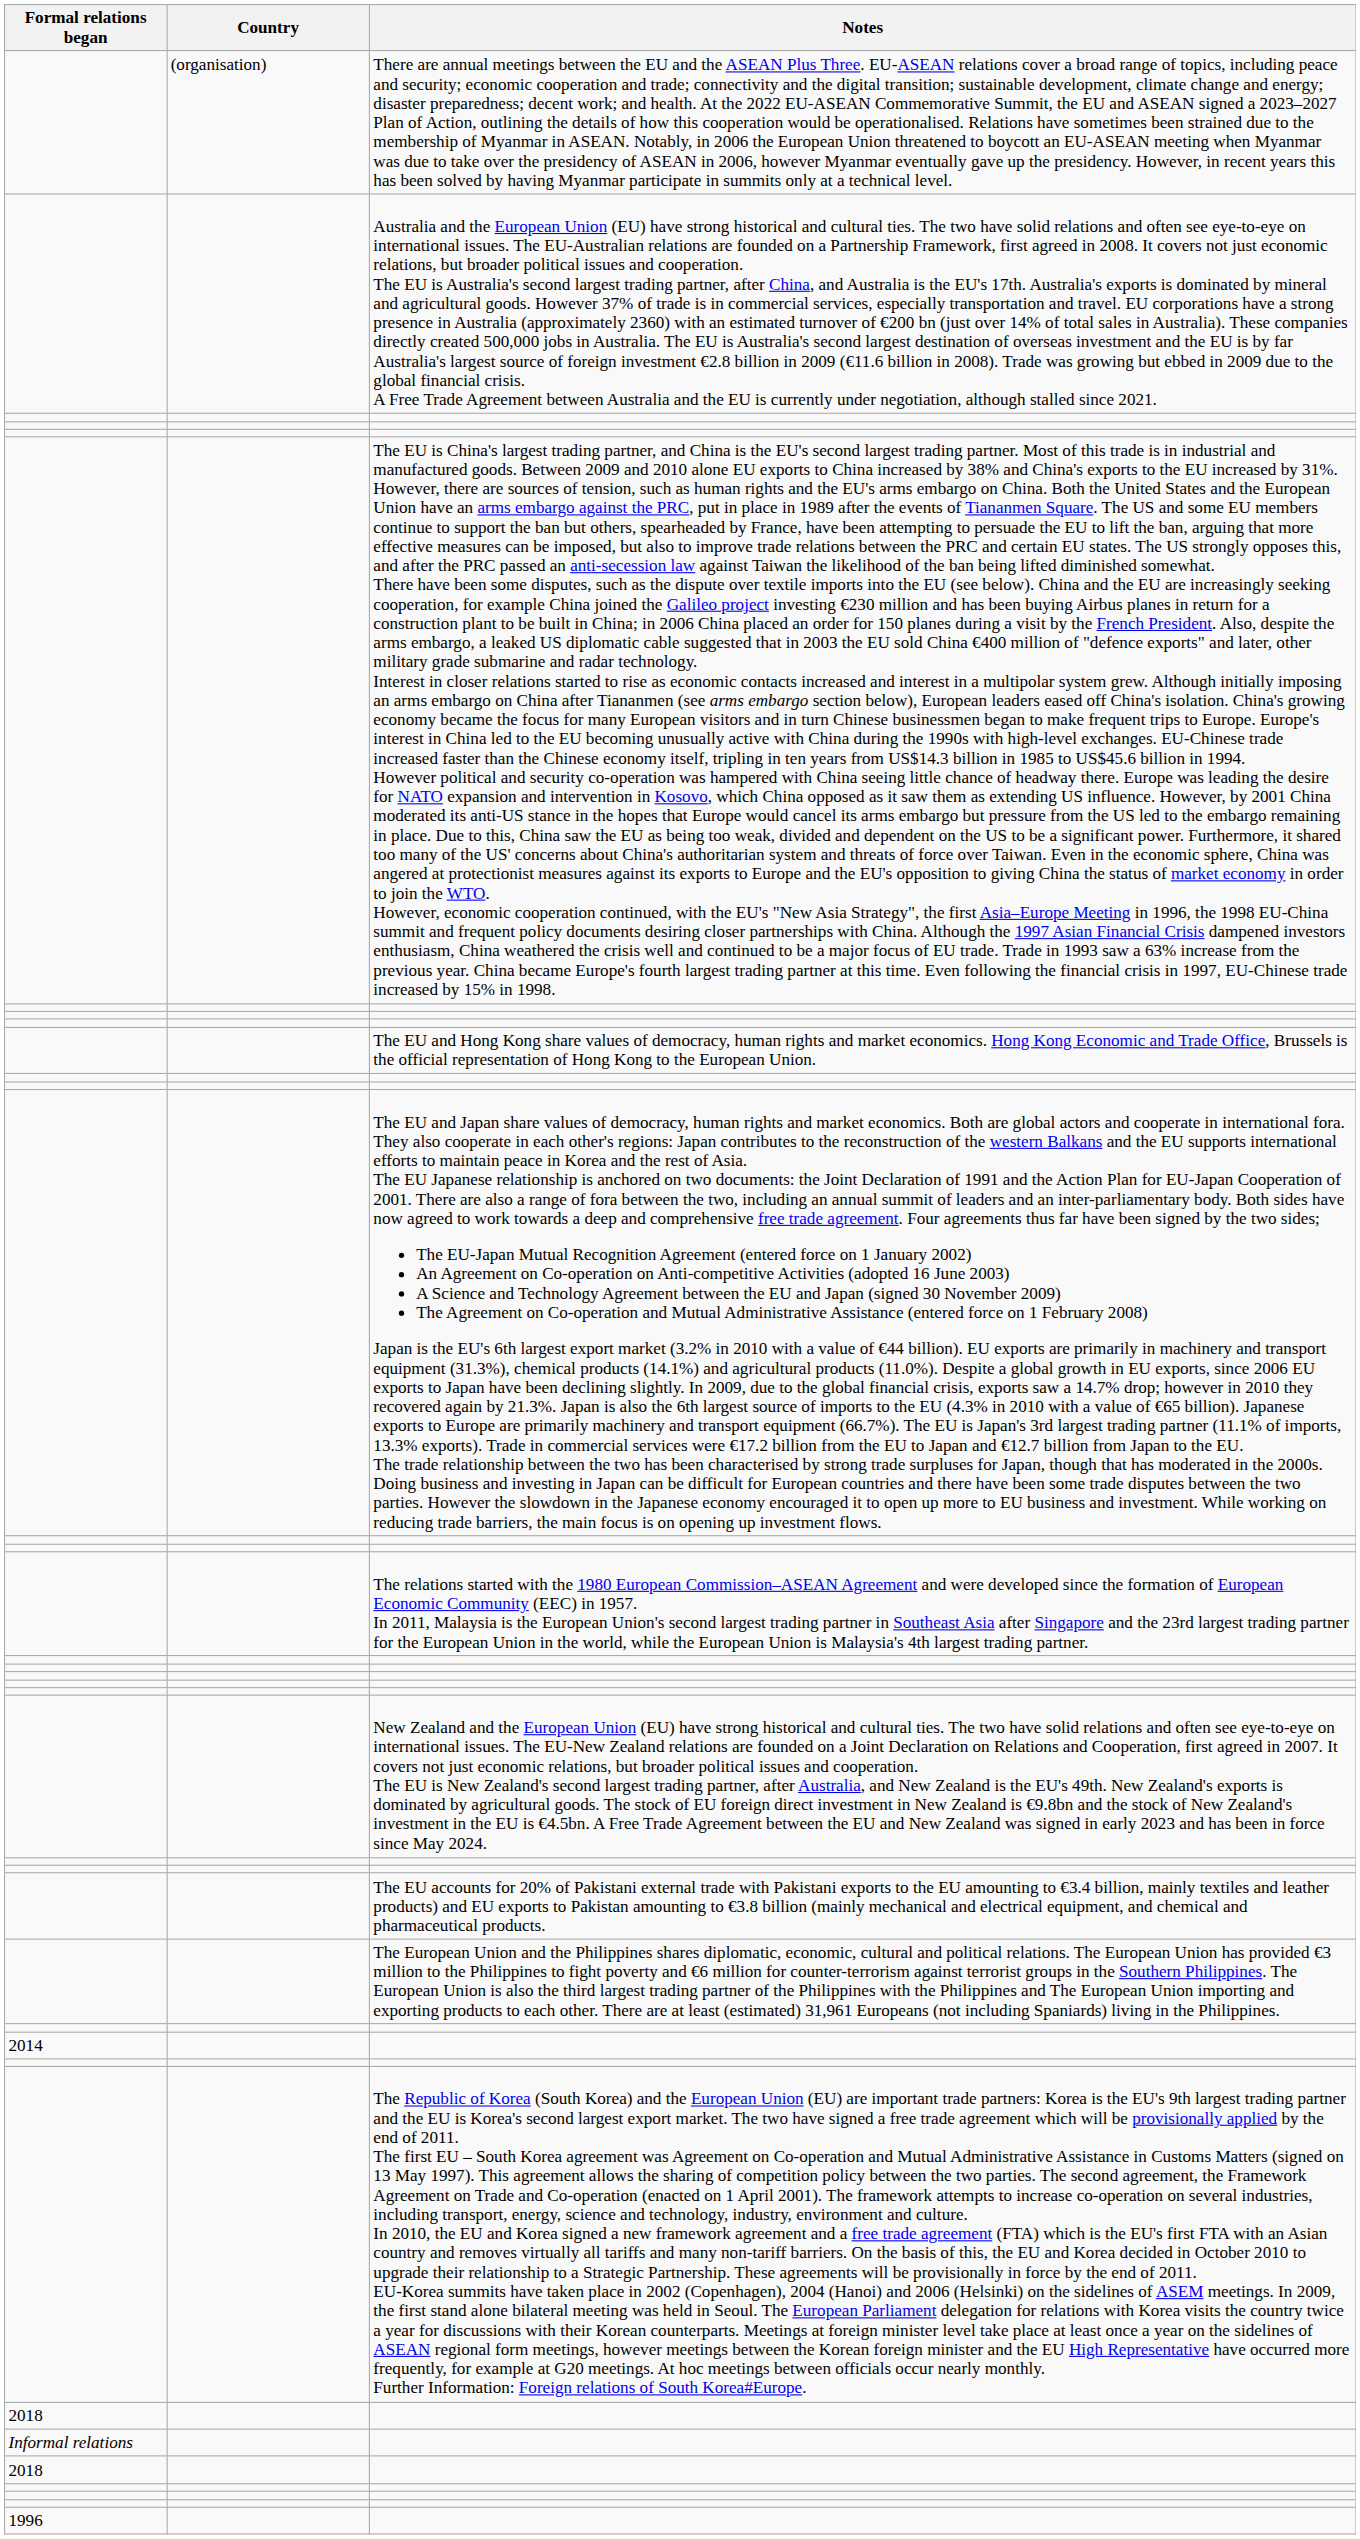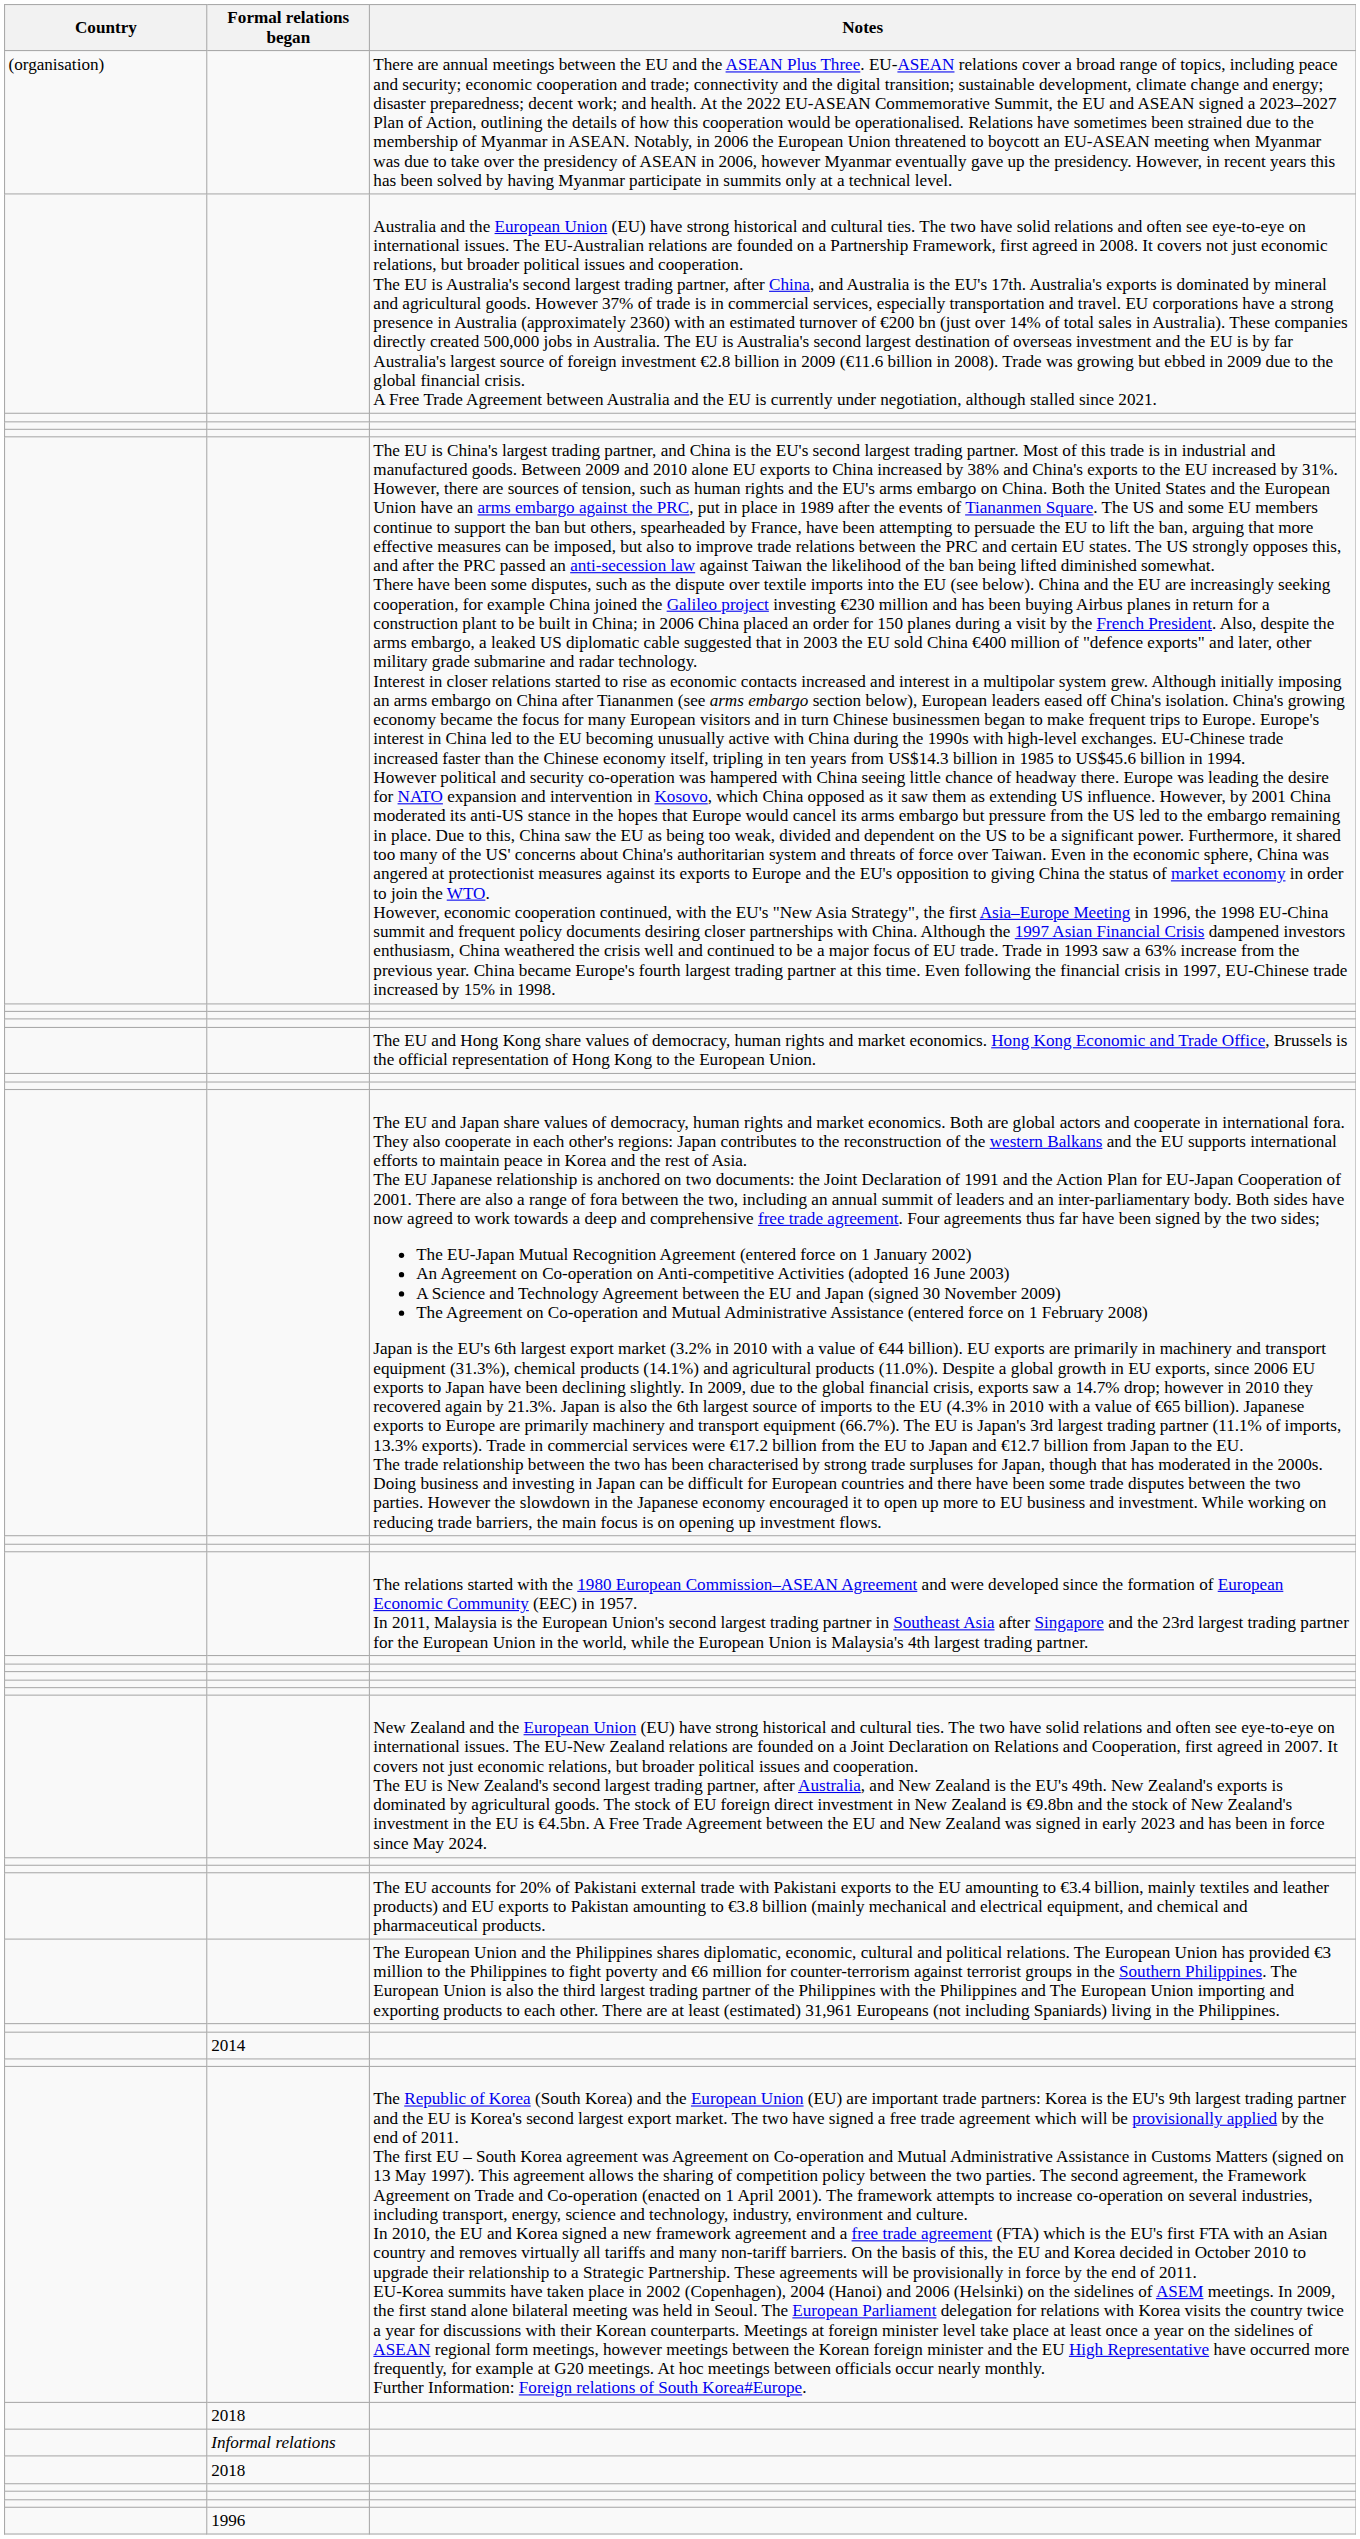columns swapped: (268, 27) <-> (86, 27)
